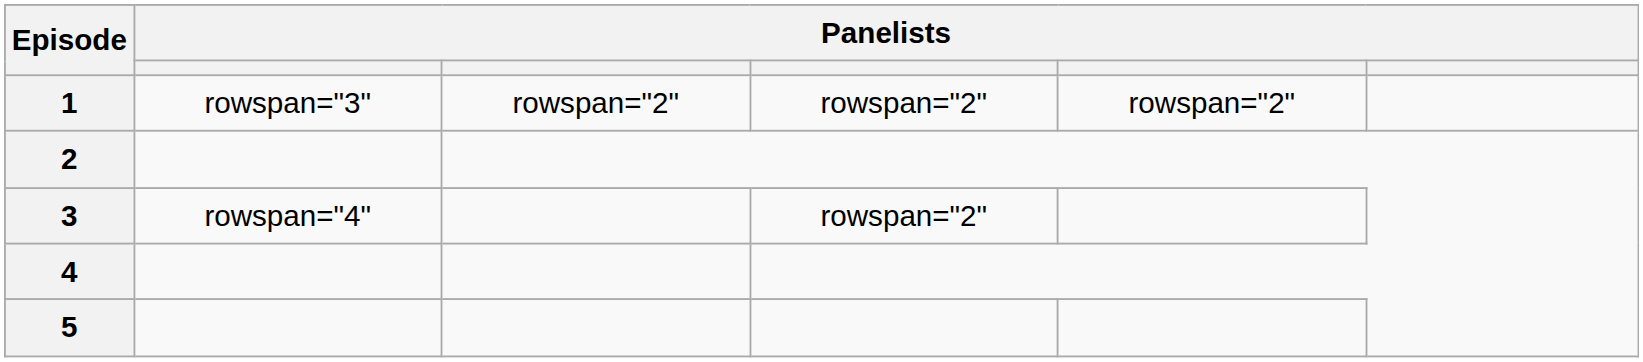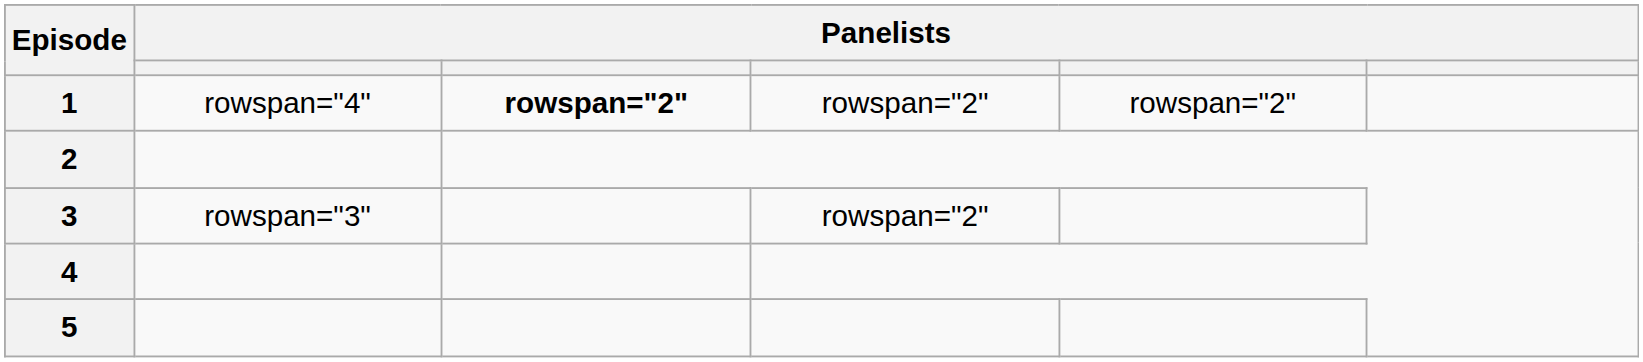(288, 103) rowspan="3" -> (288, 103) rowspan="4"
(596, 103) normal -> (596, 103) bold
(288, 215) rowspan="4" -> (288, 215) rowspan="3"
